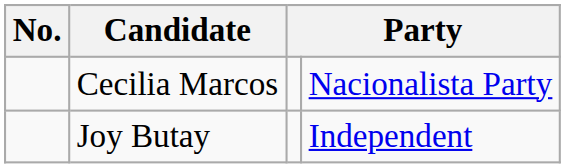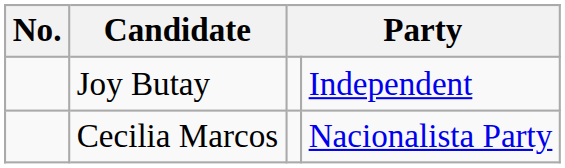rows swapped: (143, 135) <-> (177, 83)
